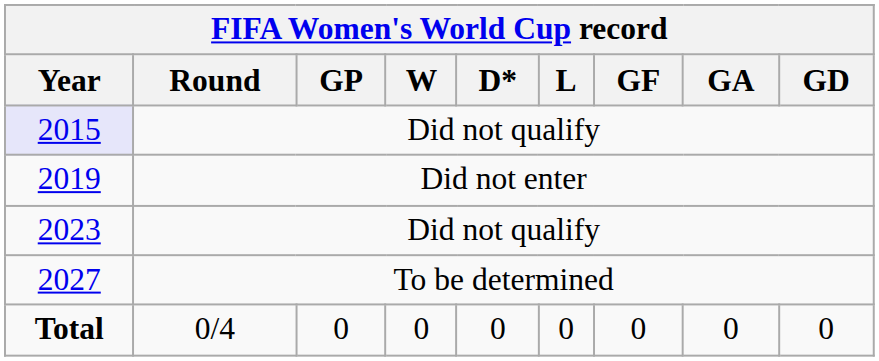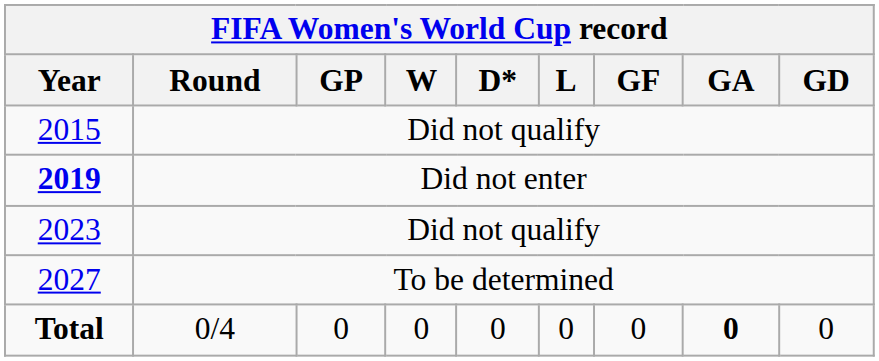(69, 129) lavender background -> (69, 129) no background
(69, 179) normal -> (69, 179) bold
(731, 329) normal -> (731, 329) bold
